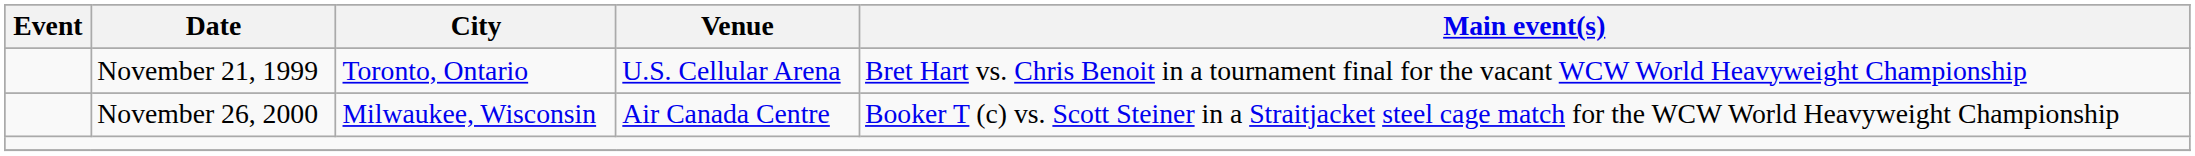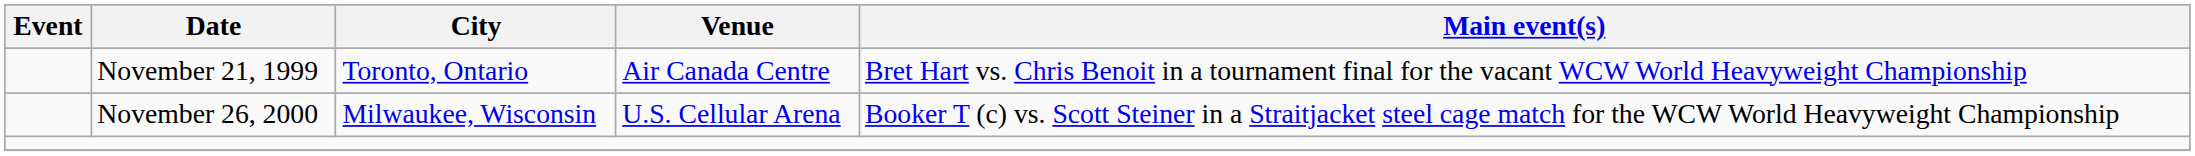(731, 70) U.S. Cellular Arena -> (726, 70) Air Canada Centre
(726, 114) Air Canada Centre -> (731, 114) U.S. Cellular Arena
